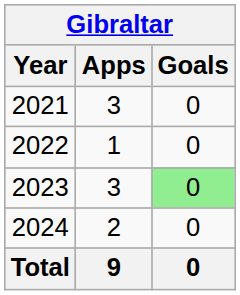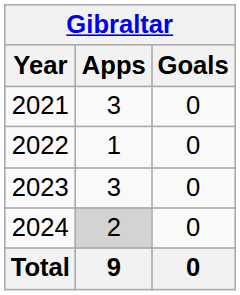(193, 187) lightgreen background -> (193, 187) no background
(114, 227) no background -> (114, 227) lightgrey background
